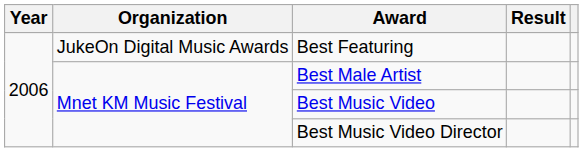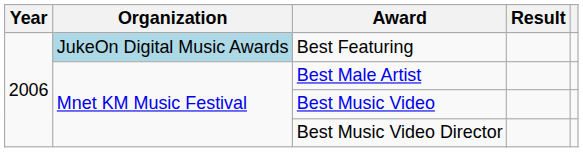(173, 47) no background -> (173, 47) lightblue background
